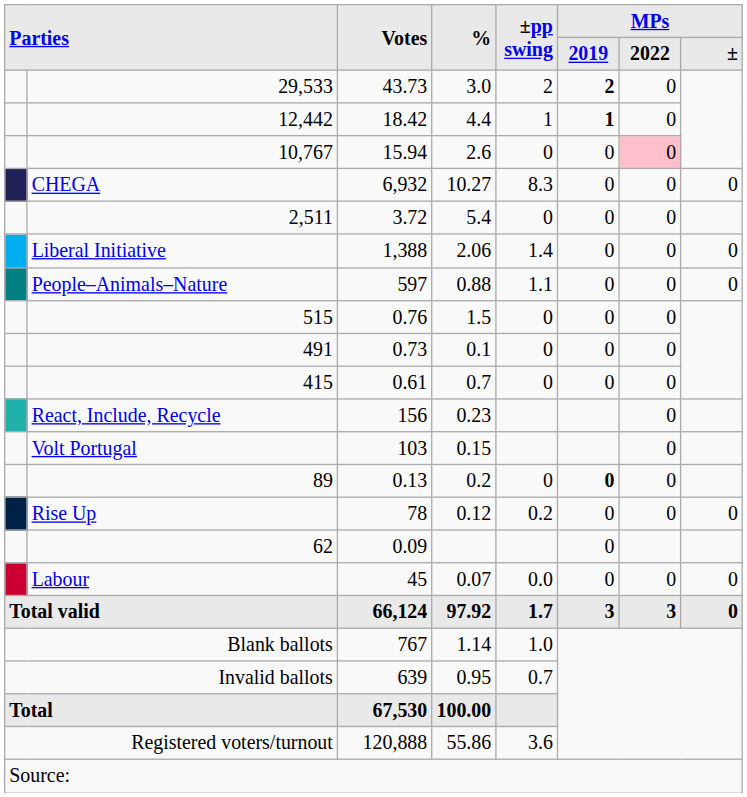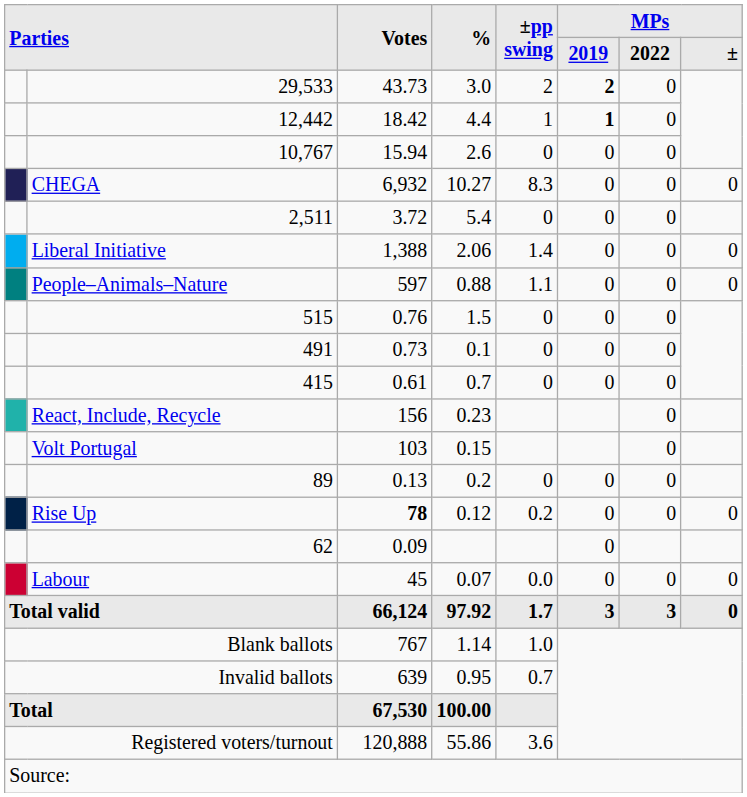(671, 152) pink background -> (671, 152) no background
(610, 480) bold -> (610, 480) normal
(417, 513) normal -> (417, 513) bold
